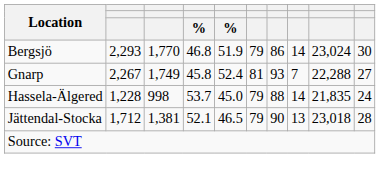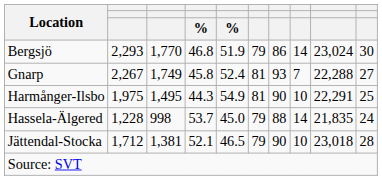+ row: (56, 96)
(298, 119) 13 -> (300, 141) 10
